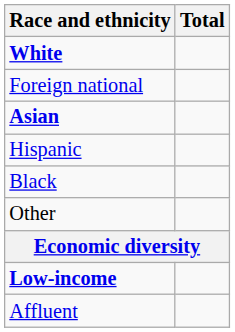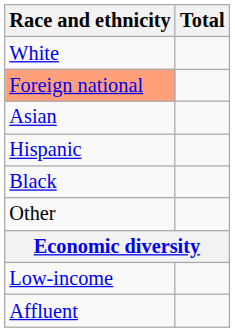(36, 52) bold -> (34, 52) normal
(76, 85) no background -> (76, 85) lightsalmon background
(34, 117) bold -> (33, 117) normal
(63, 278) bold -> (61, 278) normal
